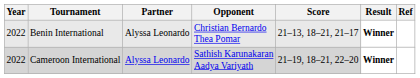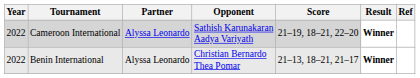rows swapped: (75, 60) <-> (67, 34)
